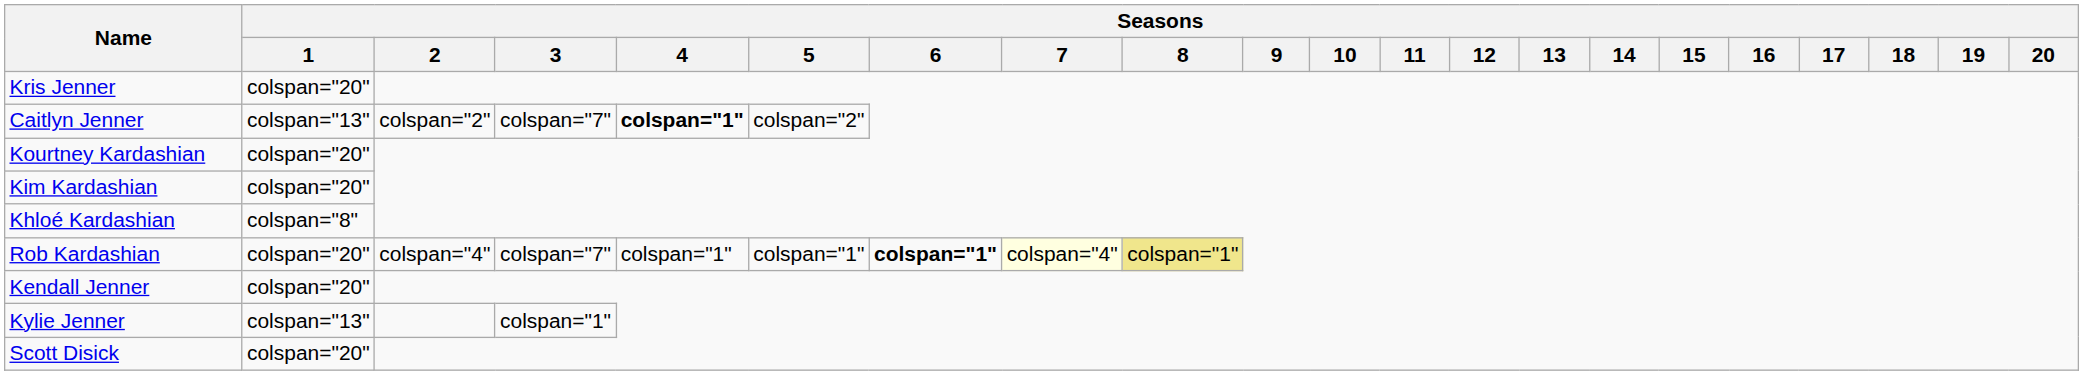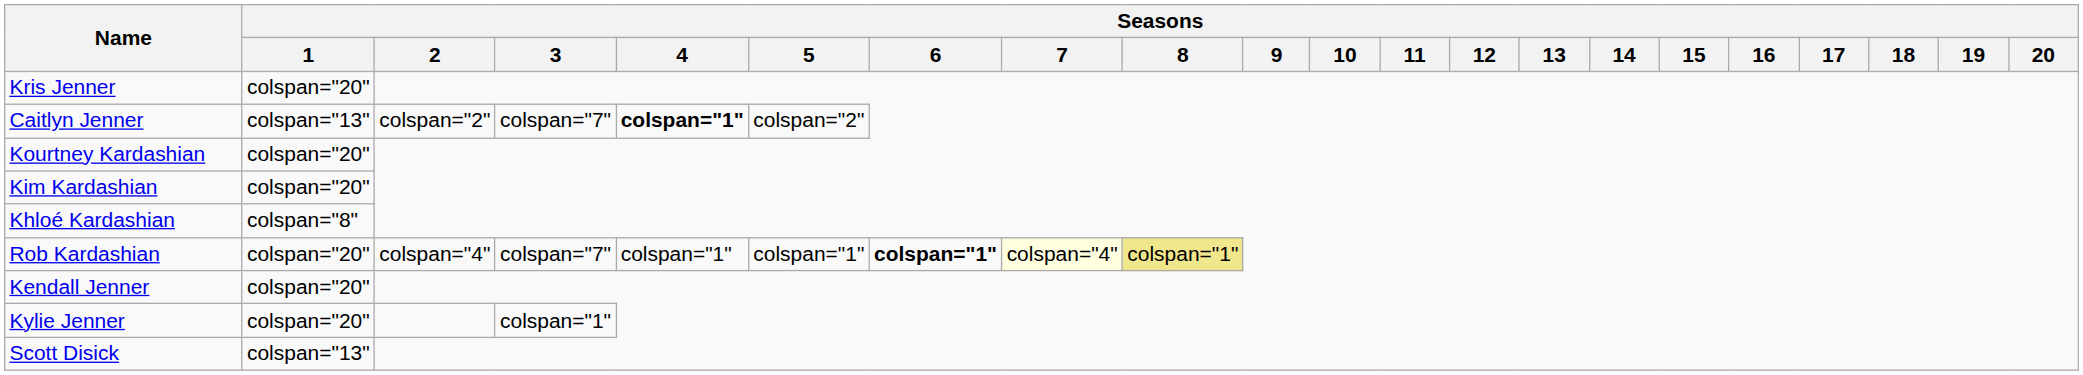(308, 320) colspan="13" -> (308, 320) colspan="20"
(308, 353) colspan="20" -> (308, 353) colspan="13"
